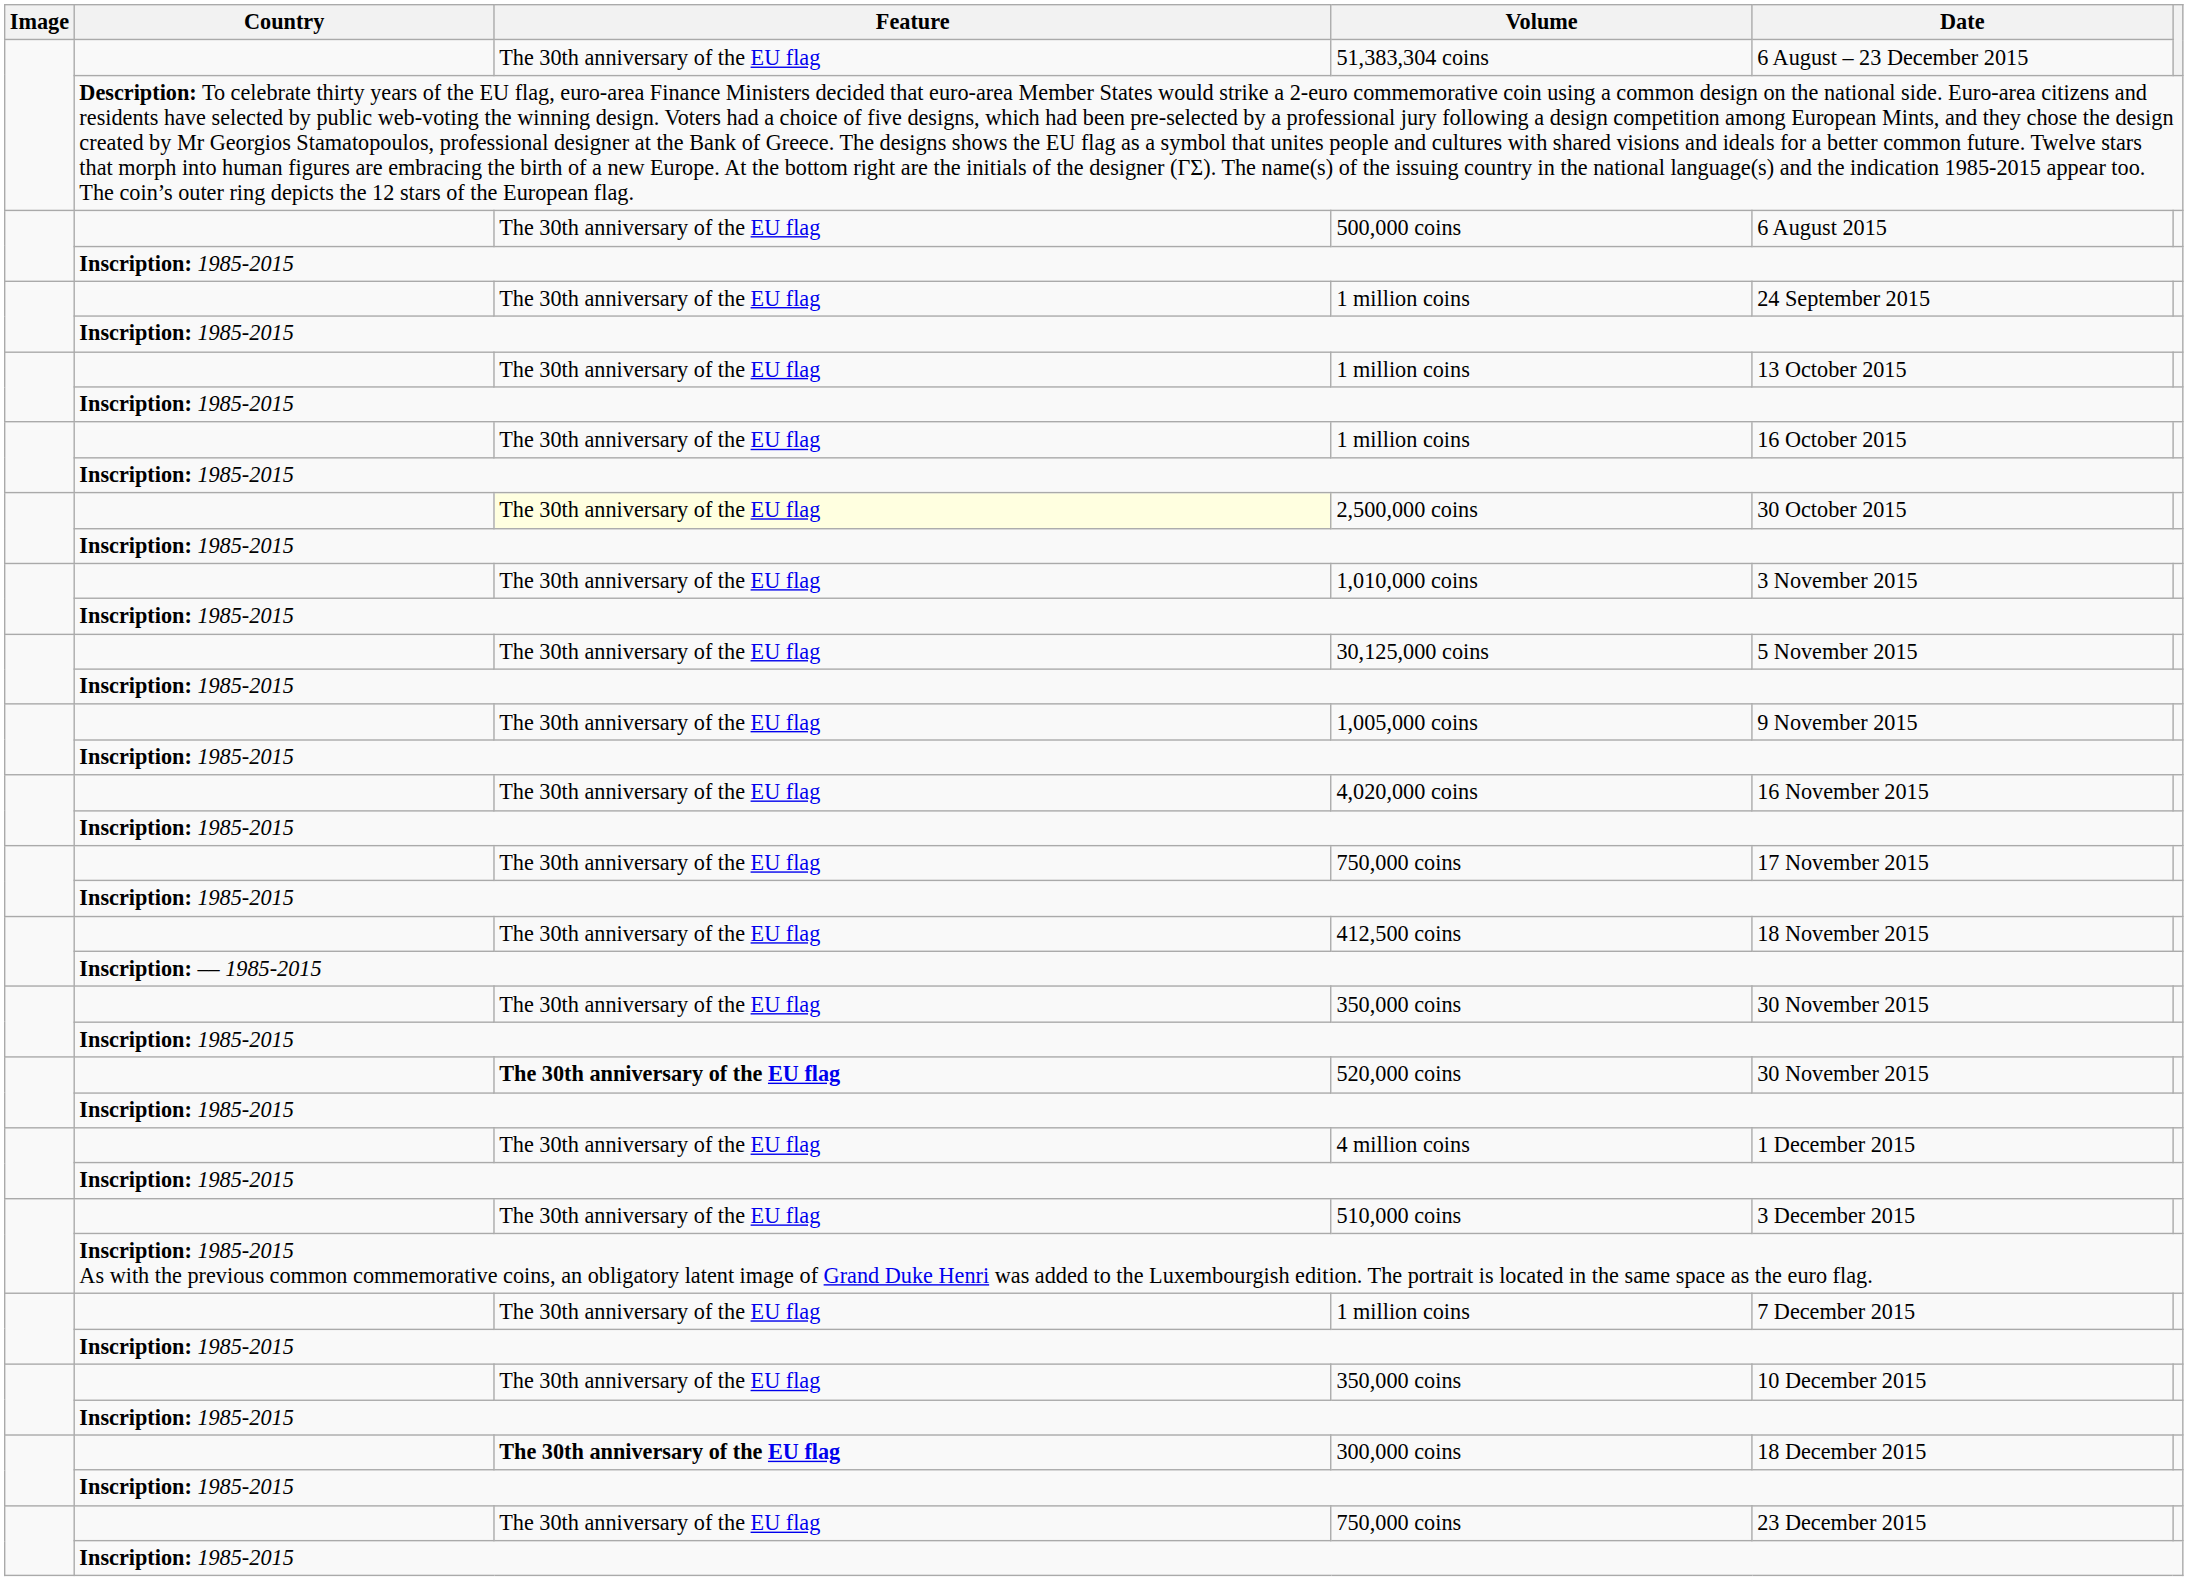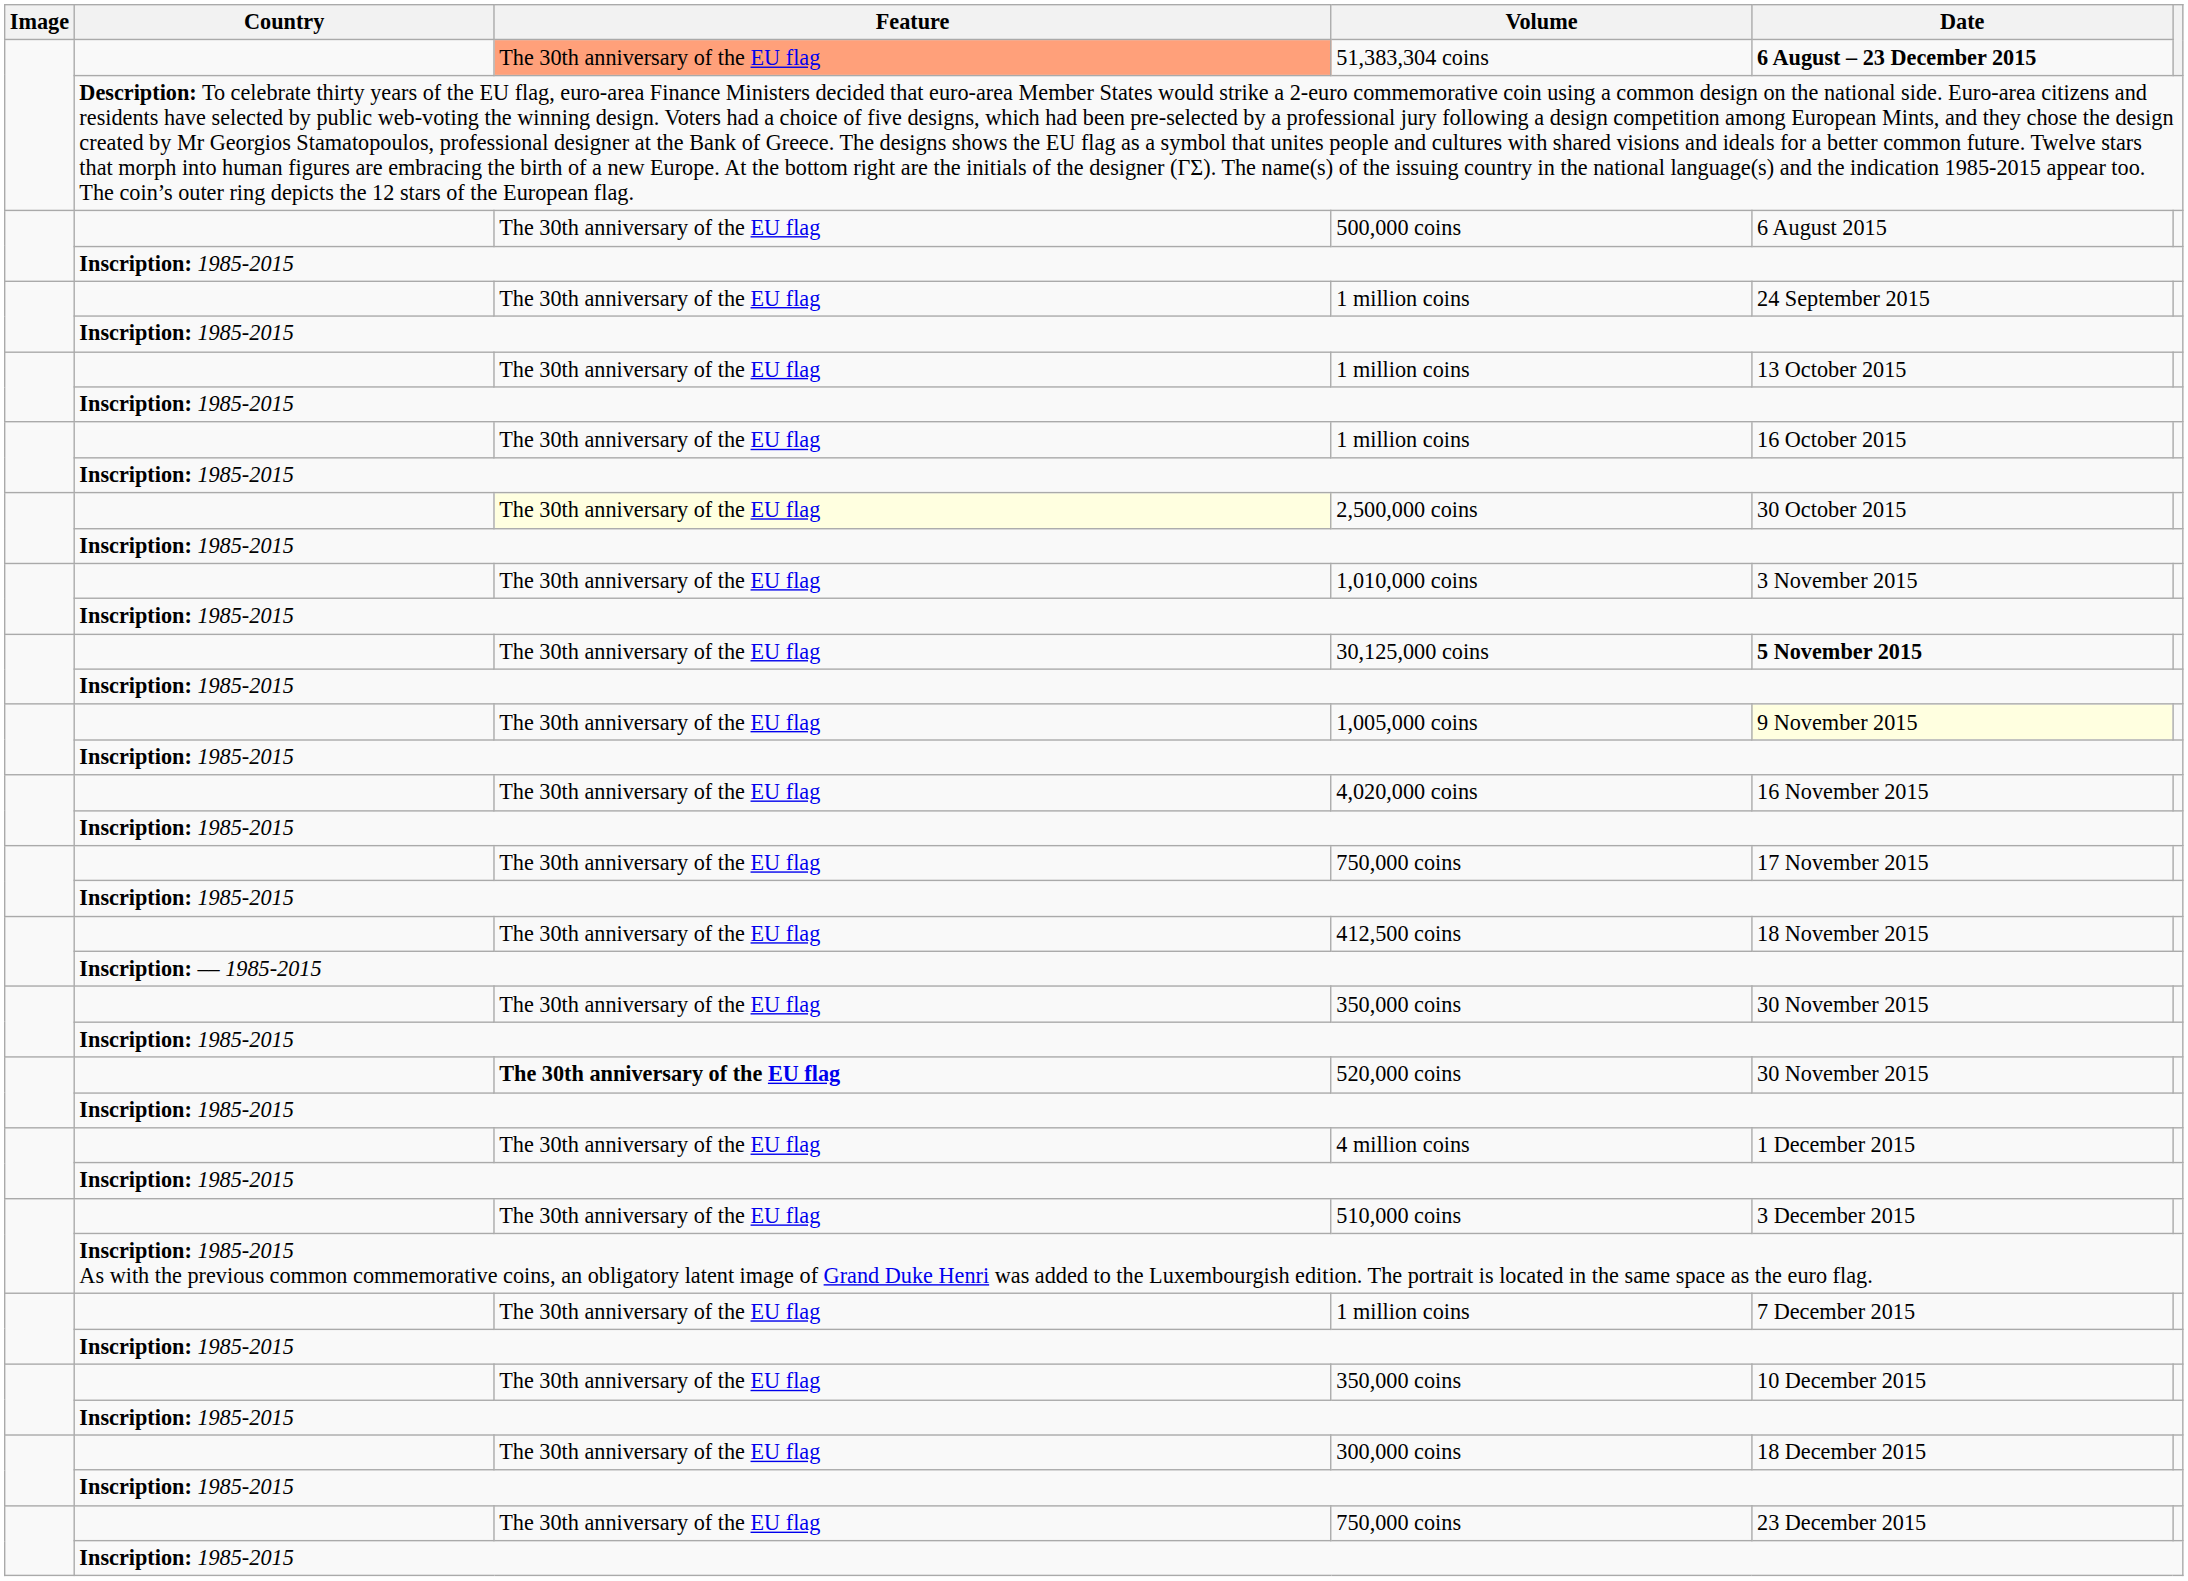(660, 57) no background -> (660, 57) lightsalmon background
(1893, 57) normal -> (1897, 57) bold
(1837, 651) normal -> (1840, 651) bold
(1837, 721) no background -> (1837, 721) lightyellow background
(670, 1452) bold -> (660, 1452) normal
